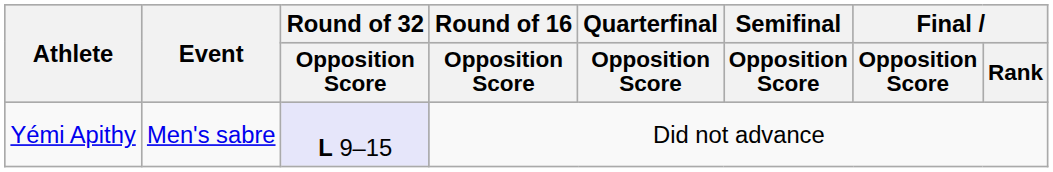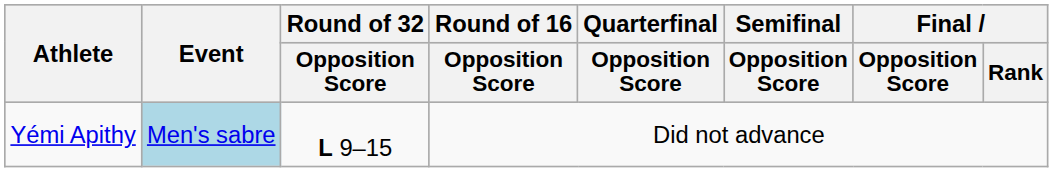(211, 135) no background -> (211, 135) lightblue background
(355, 148) lavender background -> (355, 148) no background
